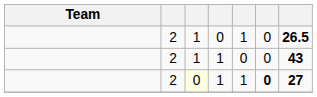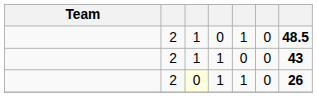(296, 37) 26.5 -> (296, 37) 48.5
(267, 80) bold -> (267, 80) normal
(296, 80) 27 -> (296, 80) 26
